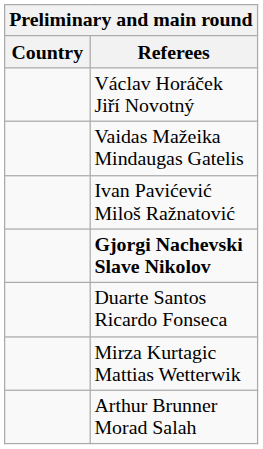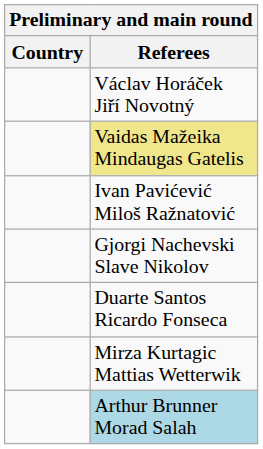(169, 148) no background -> (169, 148) khaki background
(169, 255) bold -> (165, 255) normal
(156, 417) no background -> (156, 417) lightblue background
